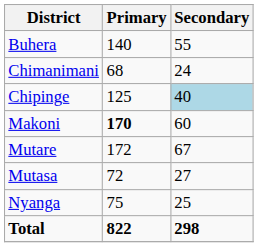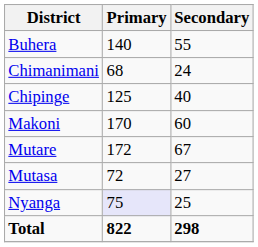(183, 96) lightblue background -> (183, 96) no background
(119, 123) bold -> (119, 123) normal
(115, 202) no background -> (115, 202) lavender background
